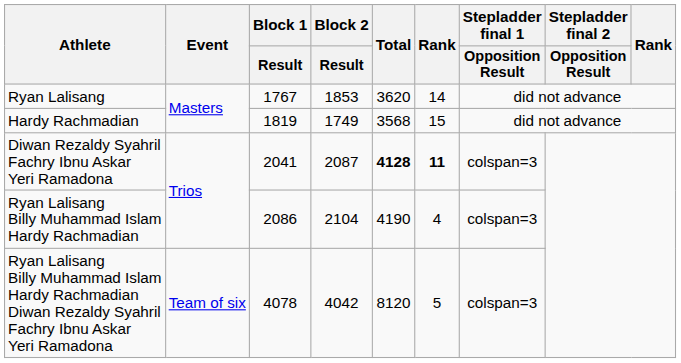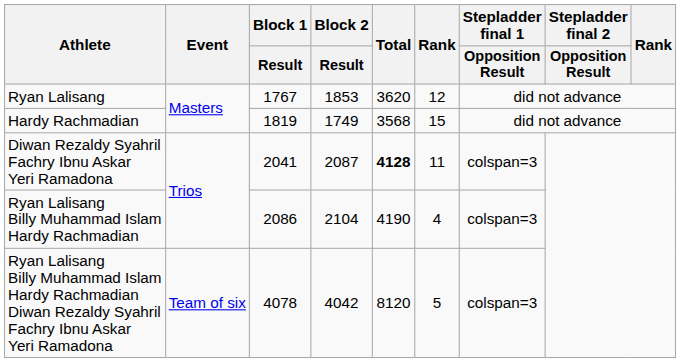(437, 97) 14 -> (437, 97) 12
(437, 162) bold -> (437, 162) normal
